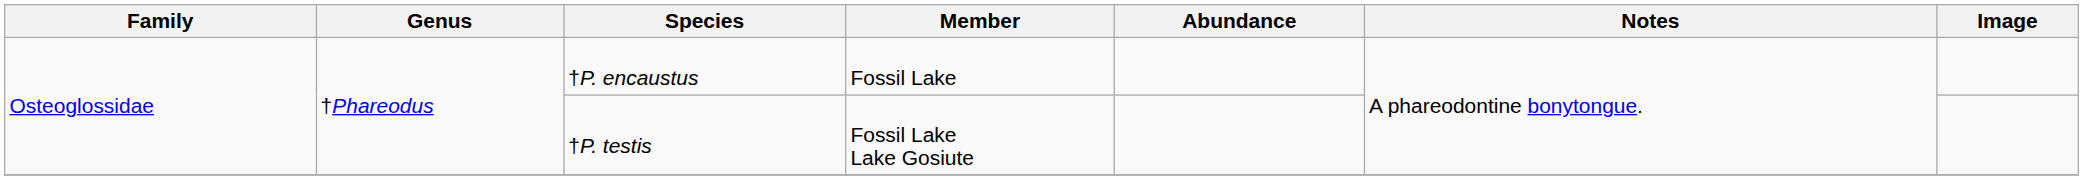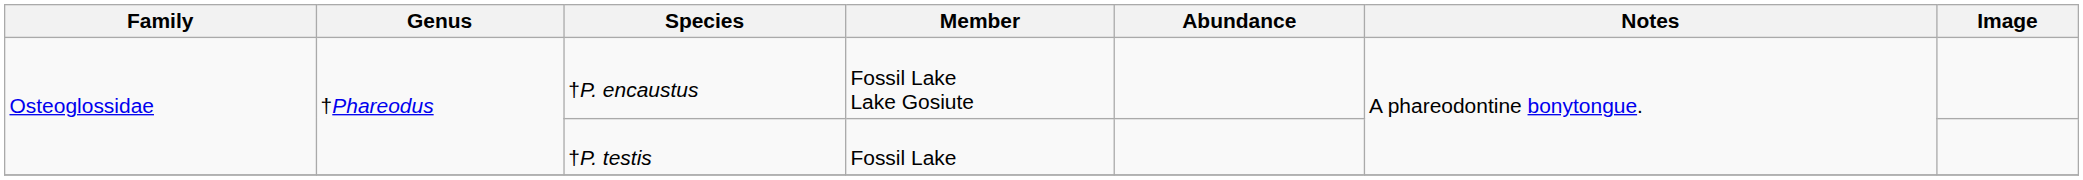(903, 77) Fossil Lake -> (912, 89) Fossil Lake Lake Gosiute
(912, 146) Fossil Lake Lake Gosiute -> (903, 158) Fossil Lake
